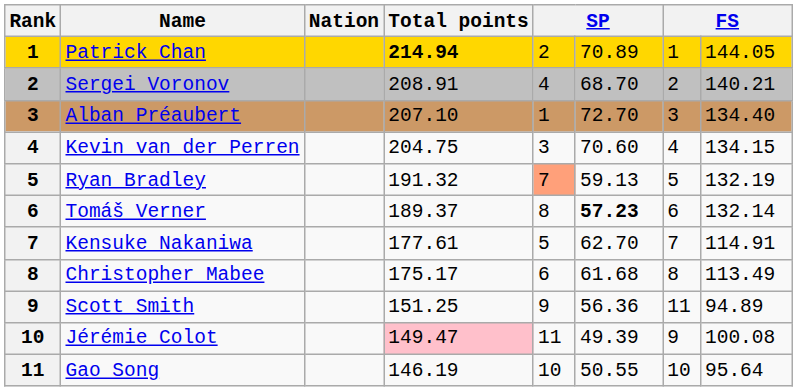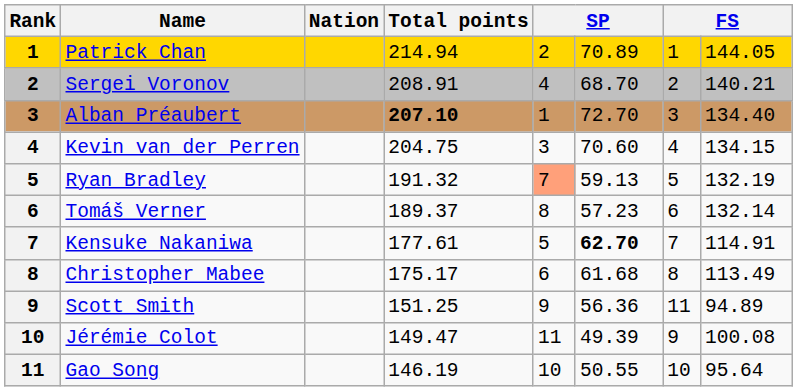(423, 52) bold -> (423, 52) normal
(423, 116) normal -> (423, 116) bold
(609, 211) bold -> (609, 211) normal
(609, 243) normal -> (609, 243) bold
(423, 338) pink background -> (423, 338) no background
